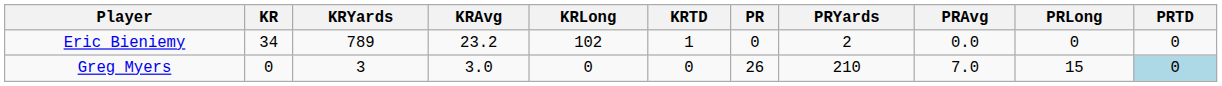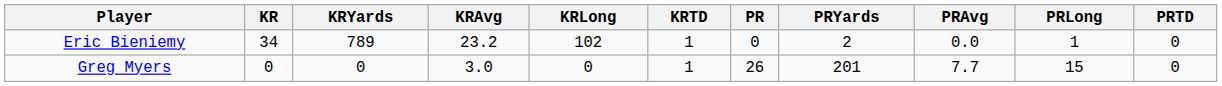(1074, 43) 0 -> (1074, 43) 1
(361, 68) 3 -> (361, 68) 0
(689, 68) 0 -> (689, 68) 1
(847, 68) 210 -> (847, 68) 201
(965, 68) 7.0 -> (965, 68) 7.7
(1175, 68) lightblue background -> (1175, 68) no background
